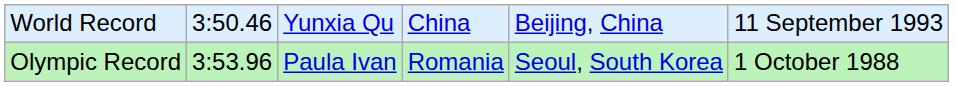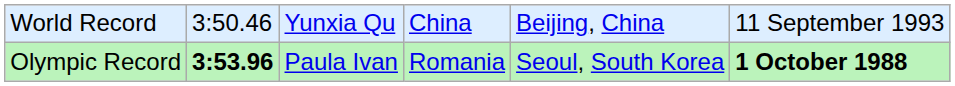(232, 61) normal -> (233, 61) bold
(817, 61) normal -> (821, 61) bold
